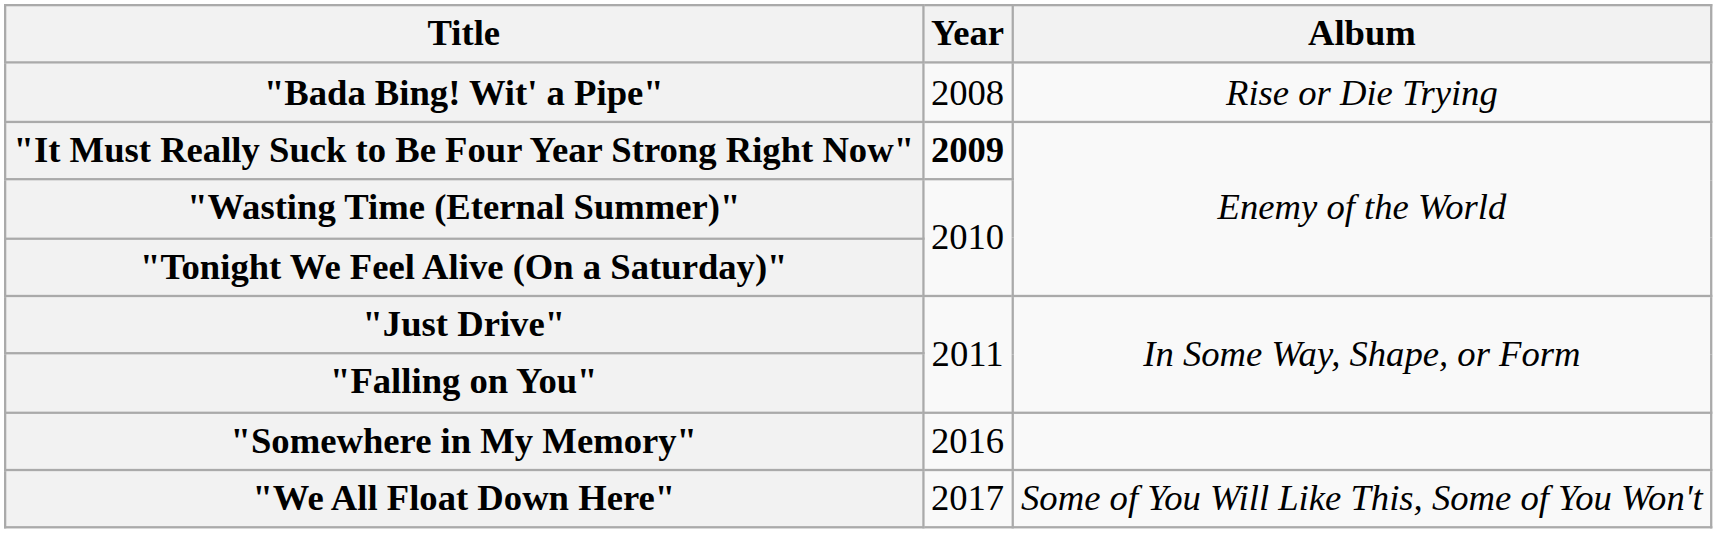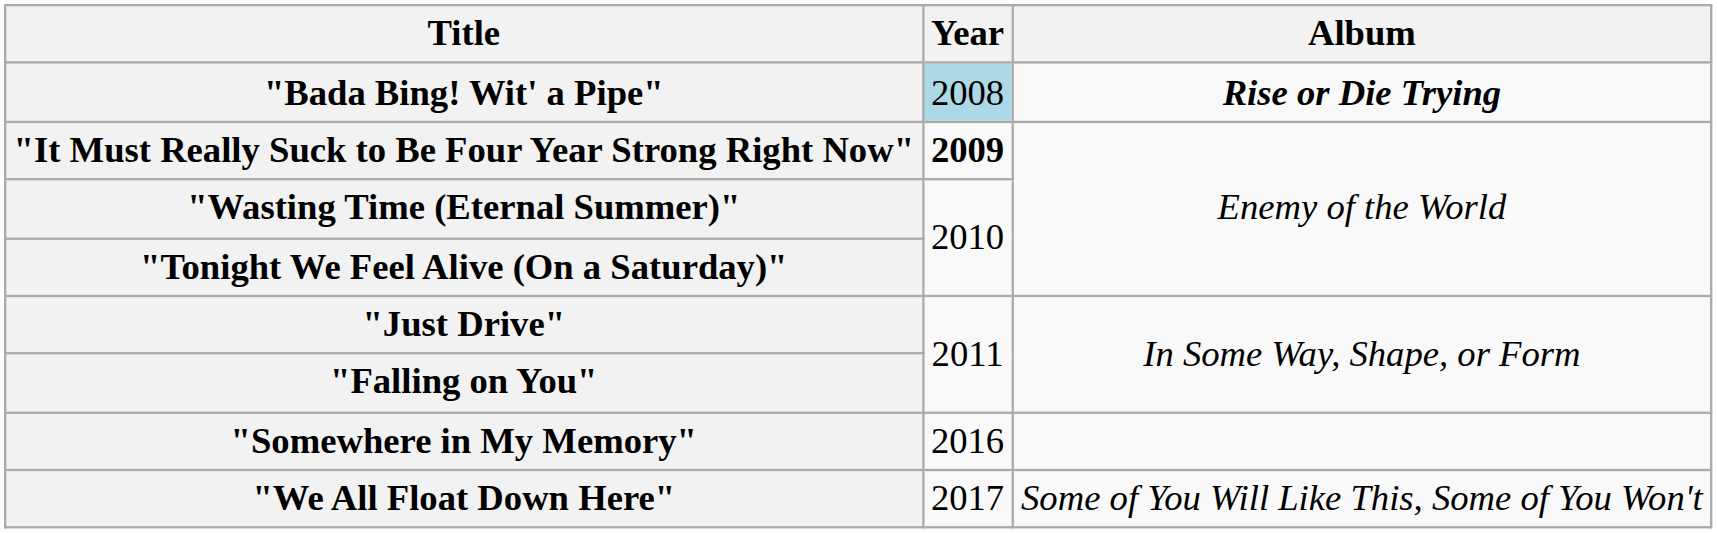(968, 91) no background -> (968, 91) lightblue background
(1362, 91) normal -> (1362, 91) bold
